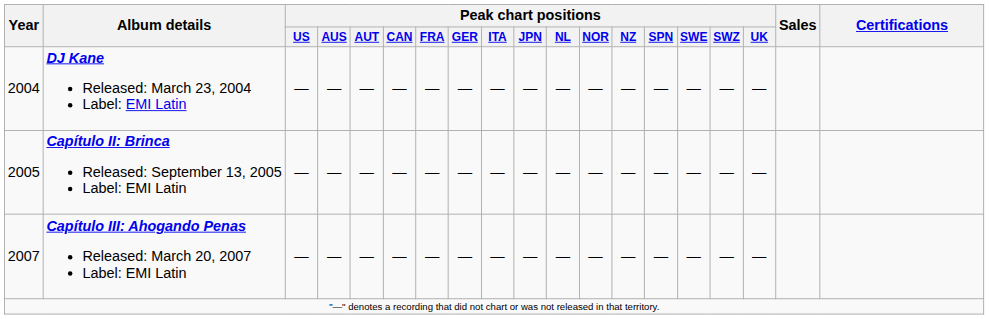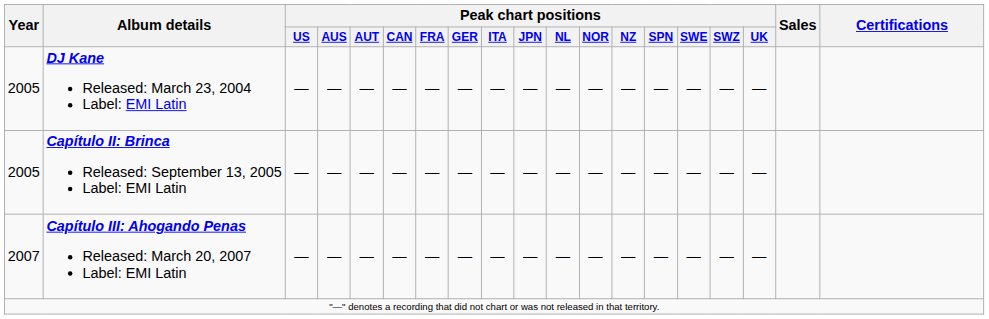(24, 88) 2004 -> (24, 88) 2005
